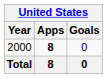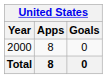(51, 47) bold -> (51, 47) normal
